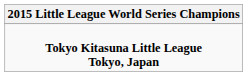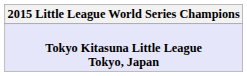(124, 54) no background -> (124, 54) lavender background
